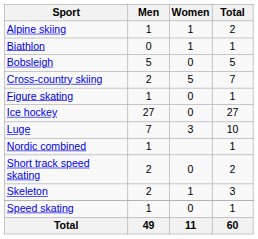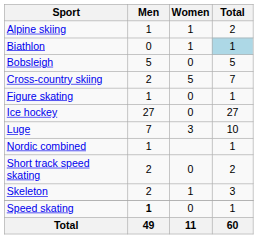(233, 46) no background -> (233, 46) lightblue background
(149, 208) normal -> (149, 208) bold
